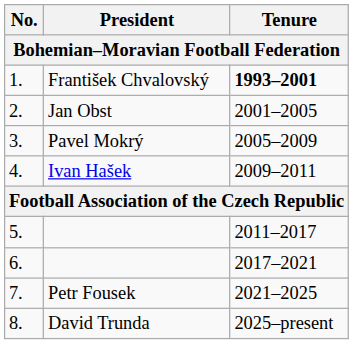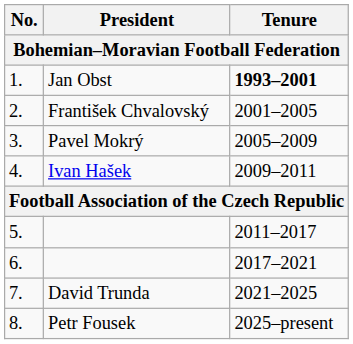(128, 80) František Chvalovský -> (80, 80) Jan Obst
(80, 110) Jan Obst -> (128, 110) František Chvalovský
(92, 292) Petr Fousek -> (99, 292) David Trunda
(99, 323) David Trunda -> (92, 323) Petr Fousek
